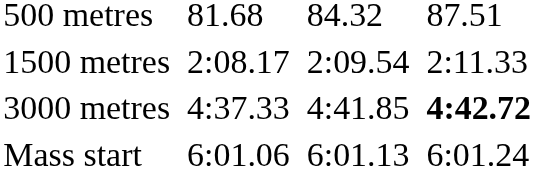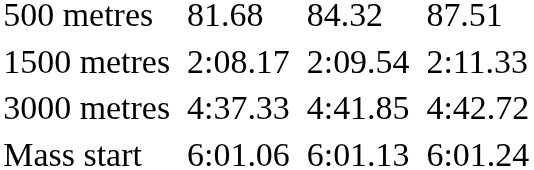(479, 108) bold -> (478, 108) normal
